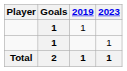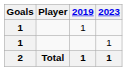columns swapped: (21, 12) <-> (54, 12)
